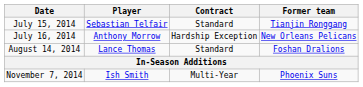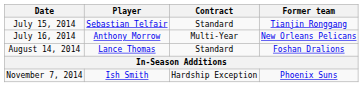(214, 37) Hardship Exception -> (214, 37) Multi-Year
(214, 75) Multi-Year -> (214, 75) Hardship Exception
